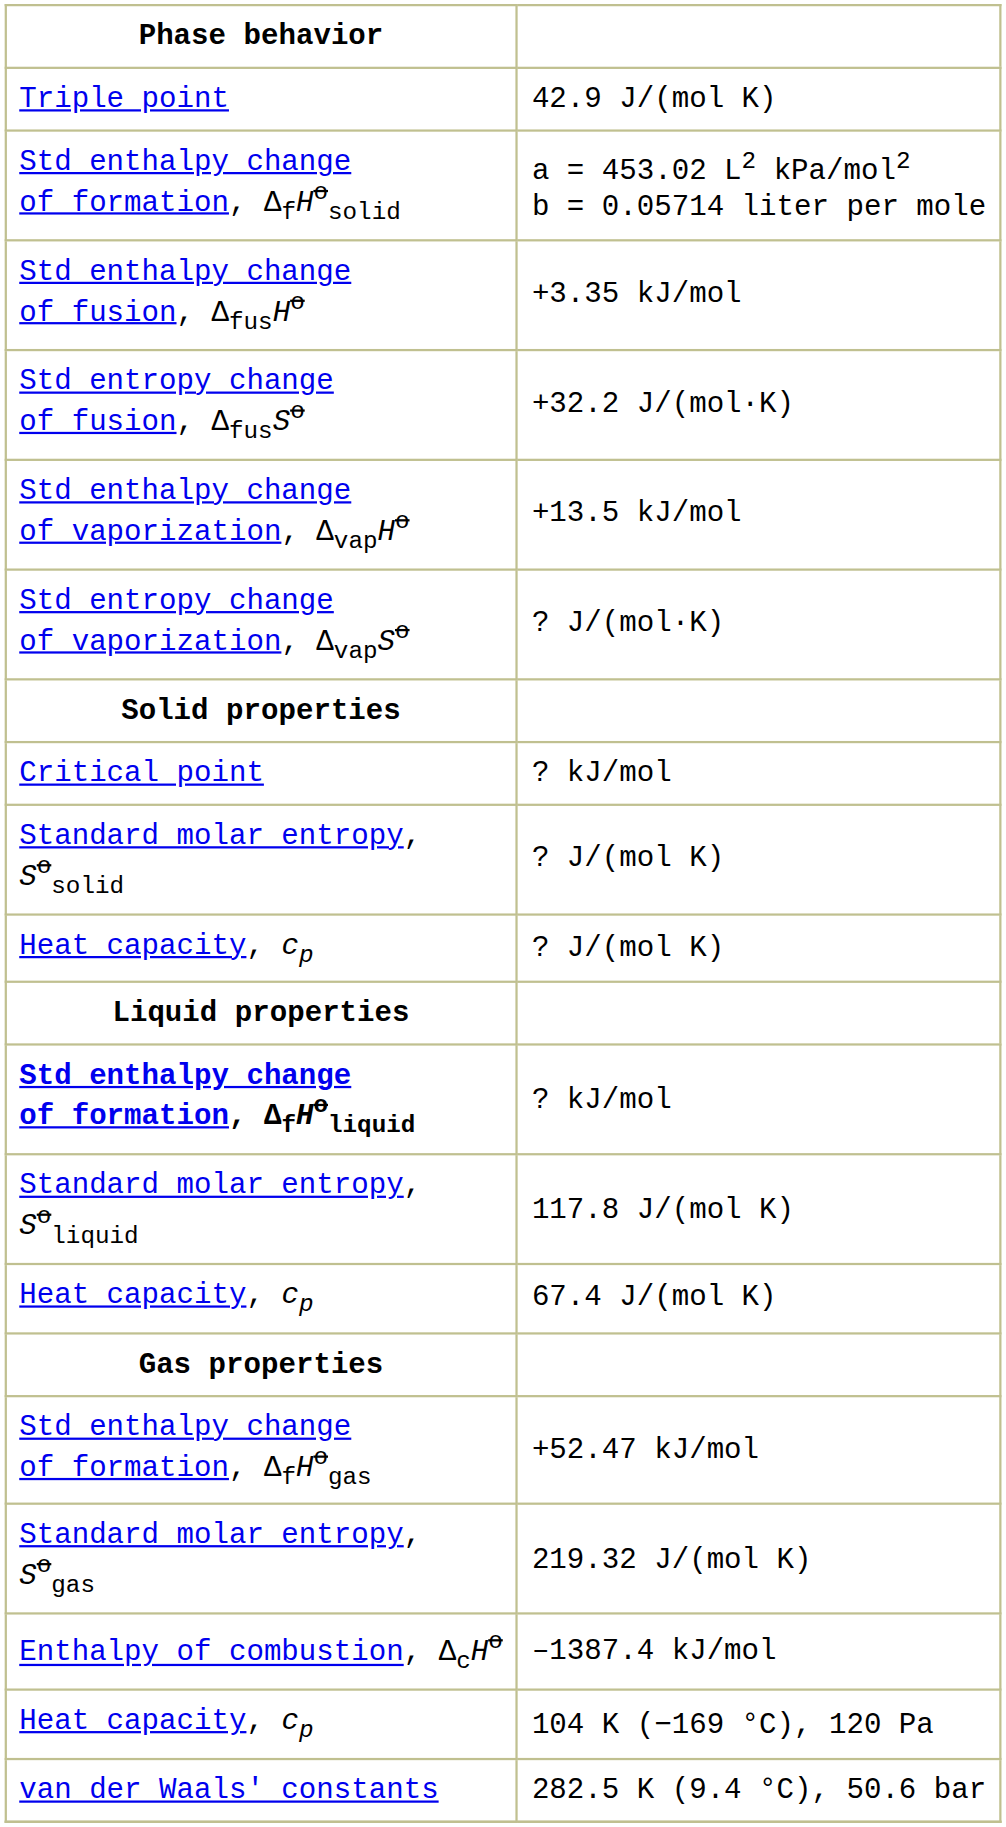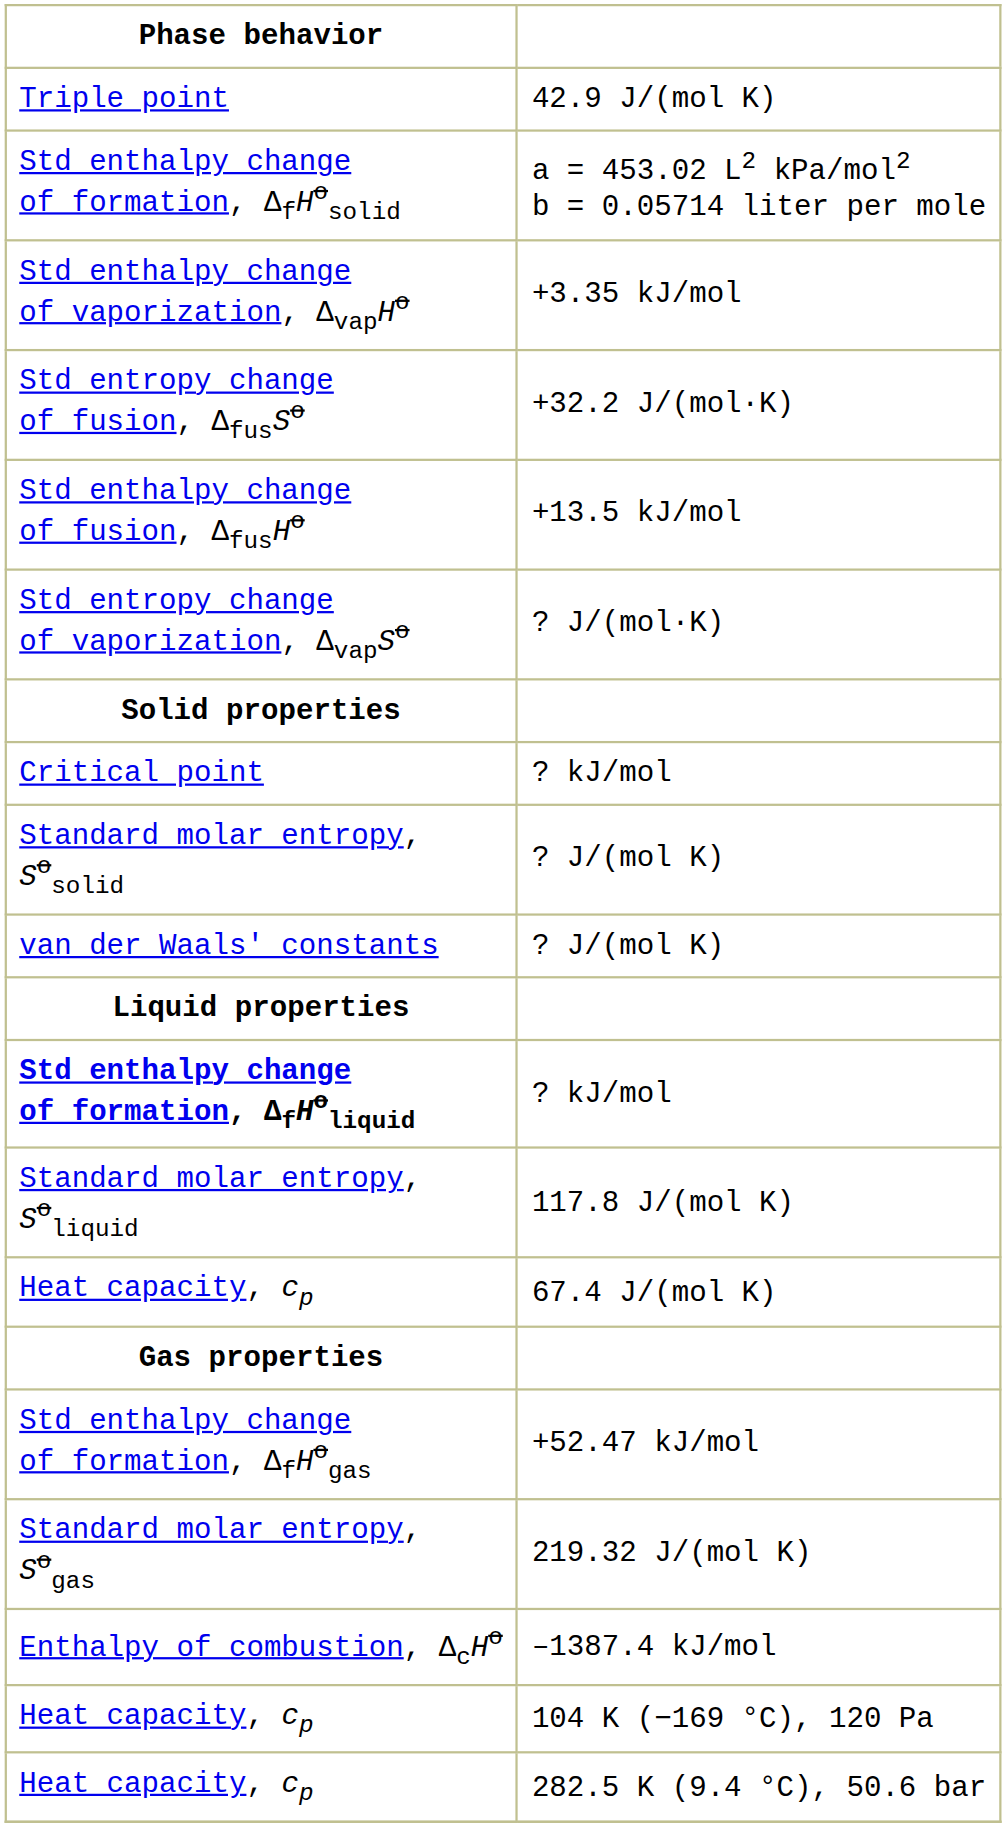(185, 295) Std enthalpy change of fusion, ΔfusHo -> (214, 295) Std enthalpy change of vaporization, ΔvapHo
(214, 514) Std enthalpy change of vaporization, ΔvapHo -> (185, 514) Std enthalpy change of fusion, ΔfusHo
(166, 948) Heat capacity, cp -> (229, 945) van der Waals' constants
(229, 1790) van der Waals' constants -> (166, 1787) Heat capacity, cp
